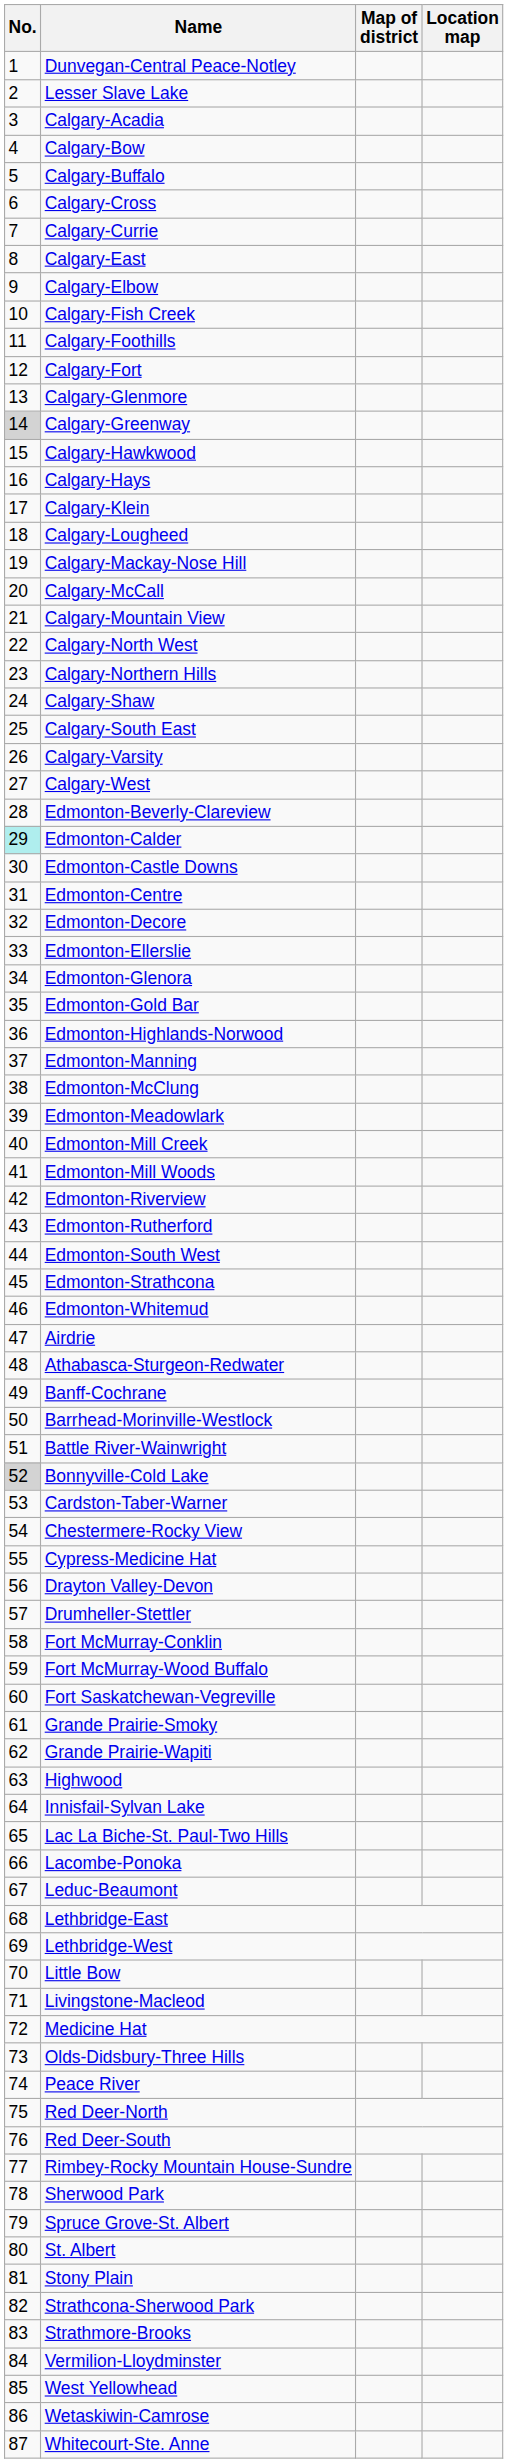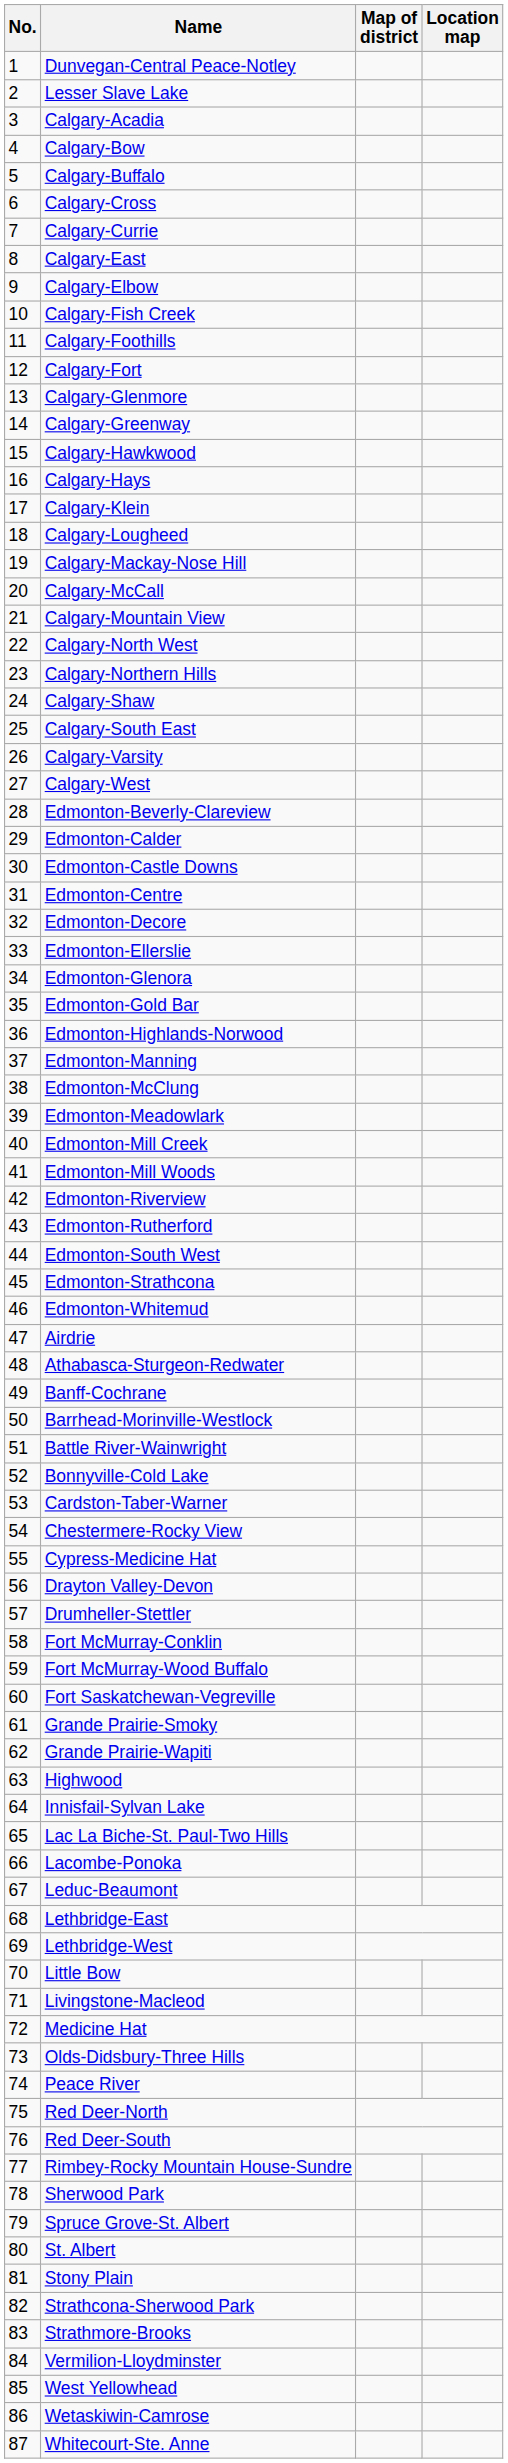(18, 425) lightgrey background -> (18, 425) no background
(18, 840) paleturquoise background -> (18, 840) no background
(18, 1476) lightgrey background -> (18, 1476) no background
